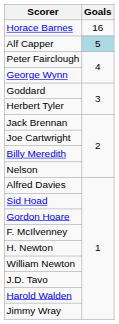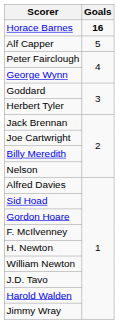(98, 28) normal -> (98, 28) bold
(98, 43) lightblue background -> (98, 43) no background
